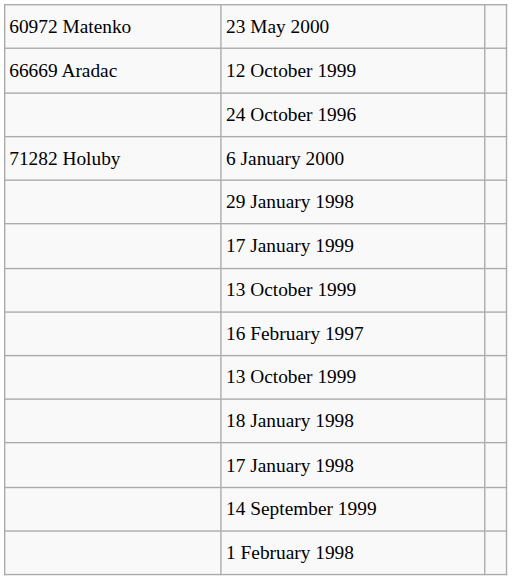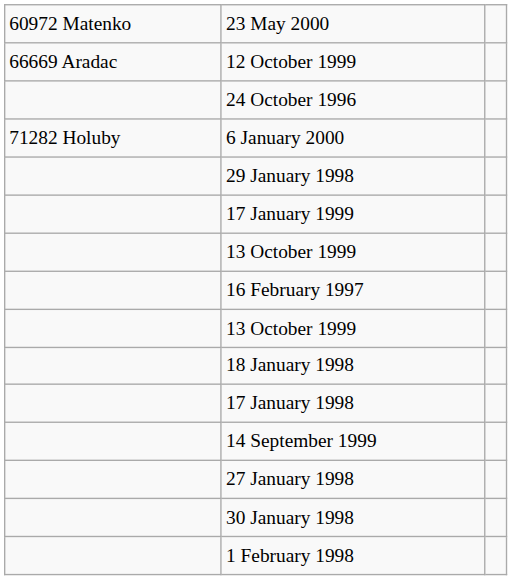+ row: (113, 480)
+ row: (113, 518)
